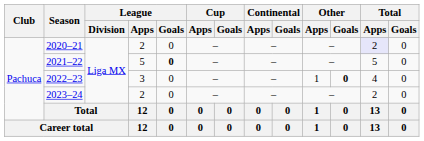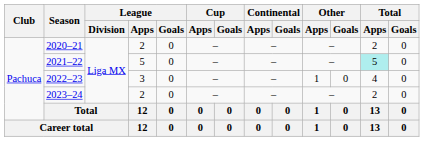(375, 45) lavender background -> (375, 45) no background
(171, 62) bold -> (171, 62) normal
(375, 62) no background -> (375, 62) paleturquoise background
(346, 78) bold -> (346, 78) normal
